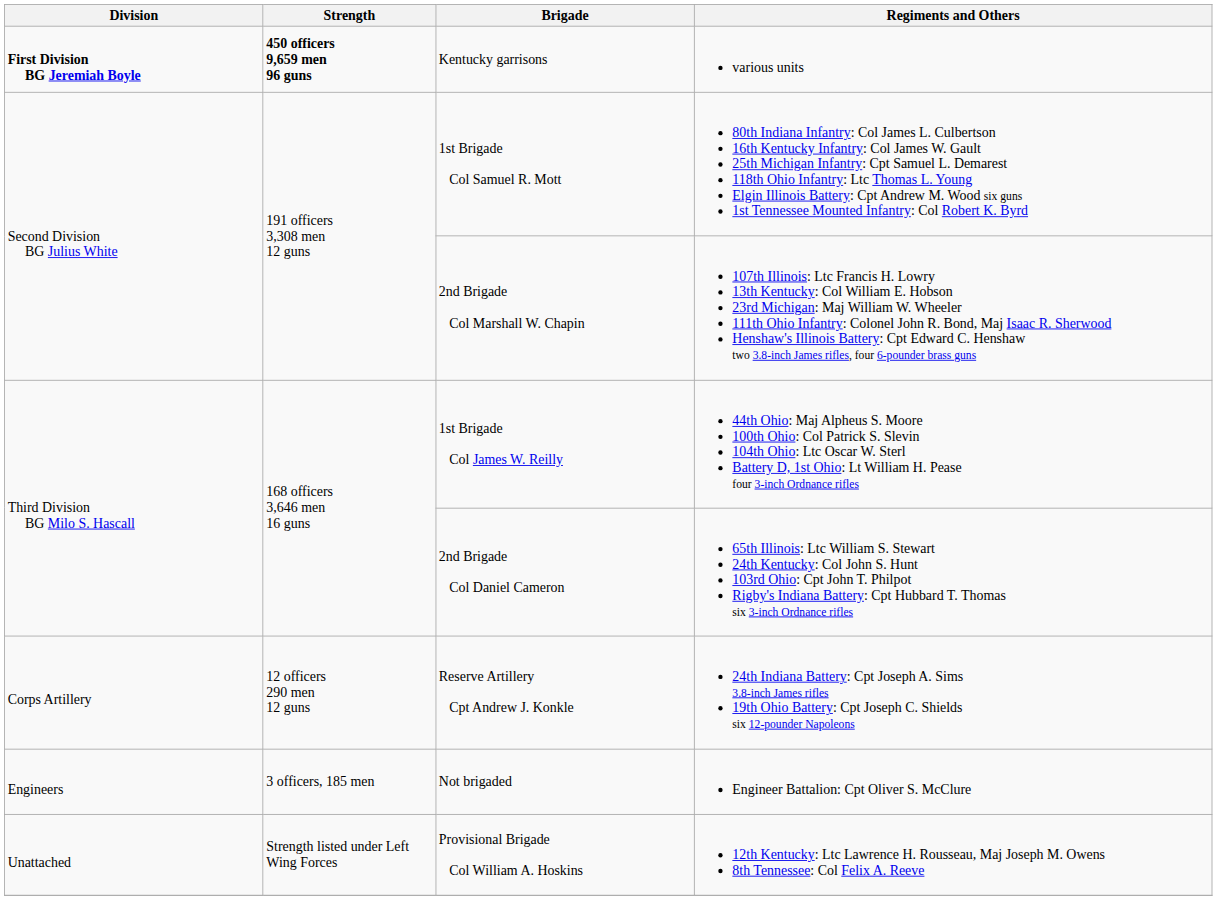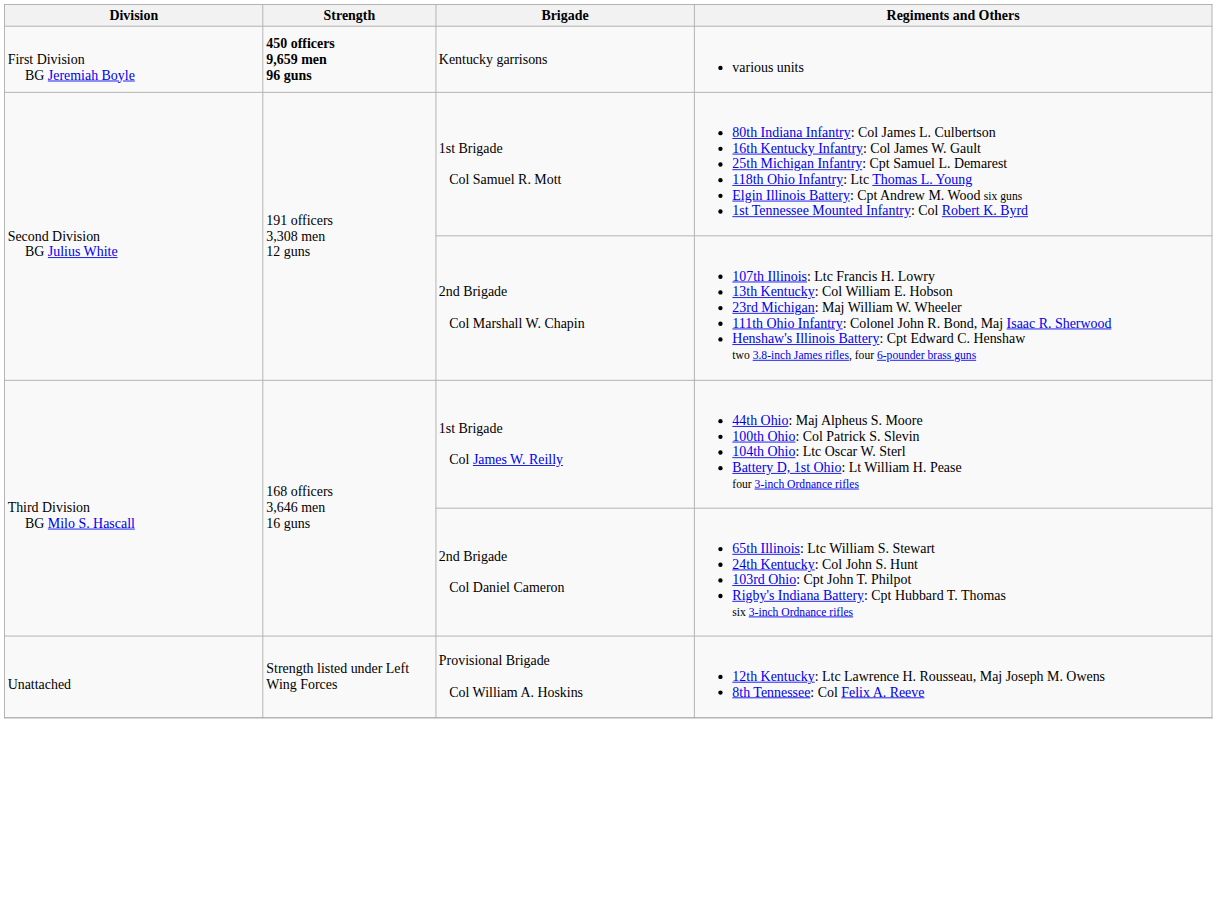(74, 67) bold -> (71, 67) normal
- row: (506, 692)
- row: (475, 781)
